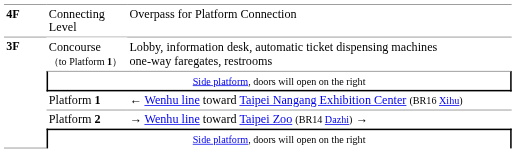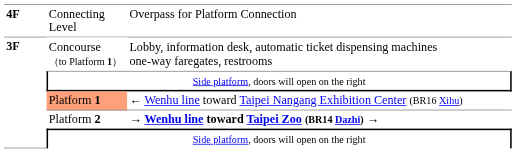(75, 100) no background -> (75, 100) lightsalmon background
(249, 119) normal -> (254, 119) bold
